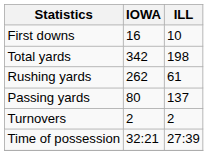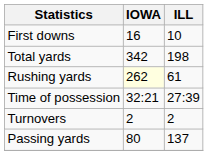(137, 77) no background -> (137, 77) lightyellow background
rows swapped: (49, 98) <-> (64, 139)
